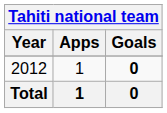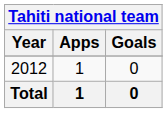(134, 68) bold -> (134, 68) normal
